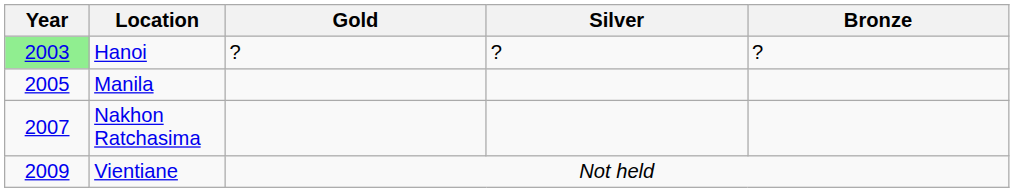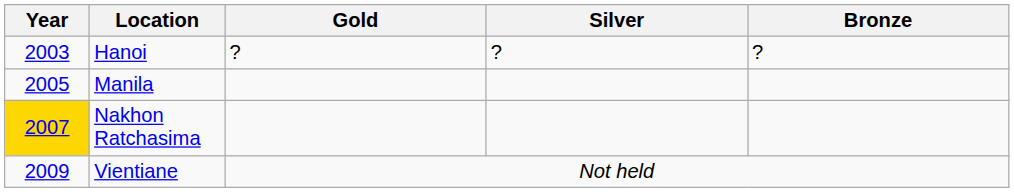(47, 52) lightgreen background -> (47, 52) no background
(47, 127) no background -> (47, 127) gold background
